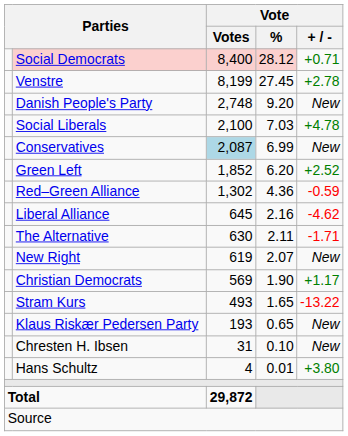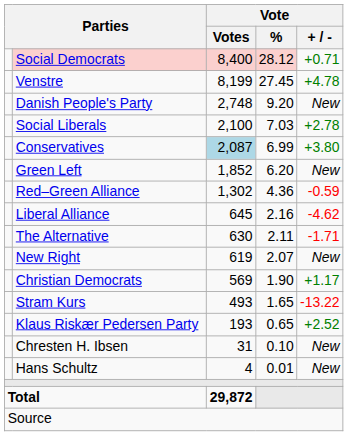(322, 81) +2.78 -> (322, 81) +4.78
(322, 125) +4.78 -> (322, 125) +2.78
(326, 147) New -> (322, 147) +3.80
(322, 170) +2.52 -> (326, 170) New
(326, 324) New -> (322, 324) +2.52
(322, 368) +3.80 -> (326, 368) New
